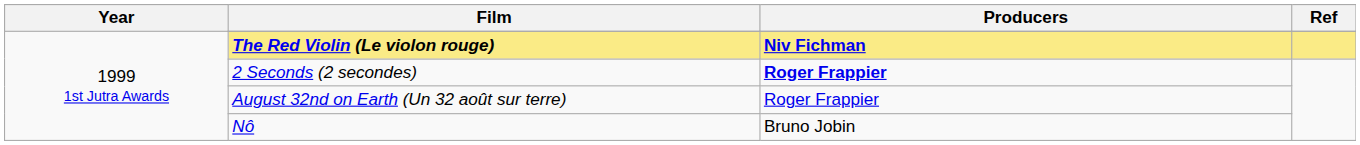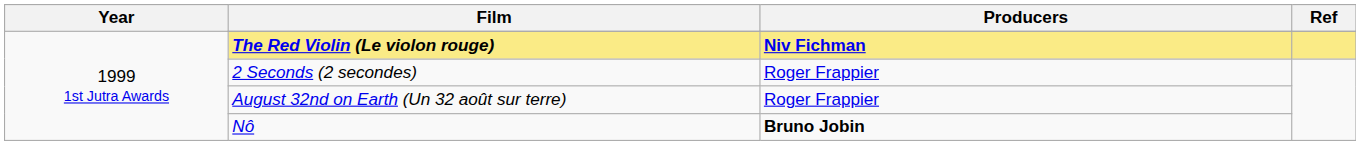(825, 72) bold -> (821, 72) normal
(810, 126) normal -> (814, 126) bold
